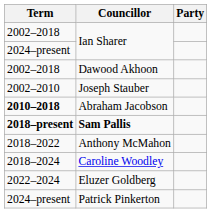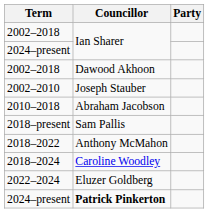(33, 106) bold -> (33, 106) normal
(40, 124) bold -> (39, 124) normal
(105, 124) bold -> (100, 124) normal
(119, 198) normal -> (120, 198) bold
